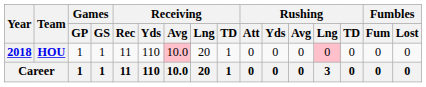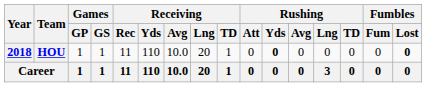(177, 52) pink background -> (177, 52) no background
(275, 52) normal -> (275, 52) bold
(327, 52) pink background -> (327, 52) no background
(407, 52) normal -> (407, 52) bold
